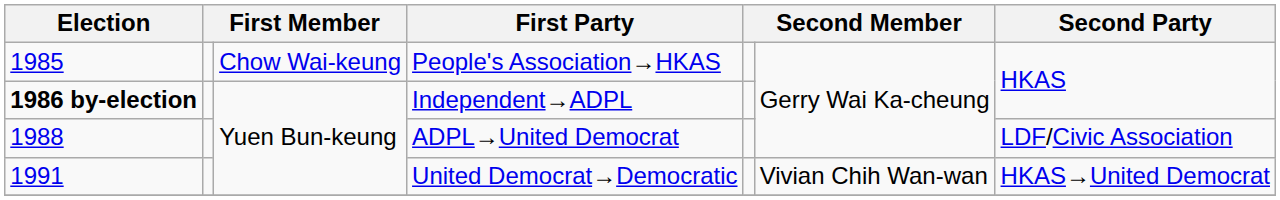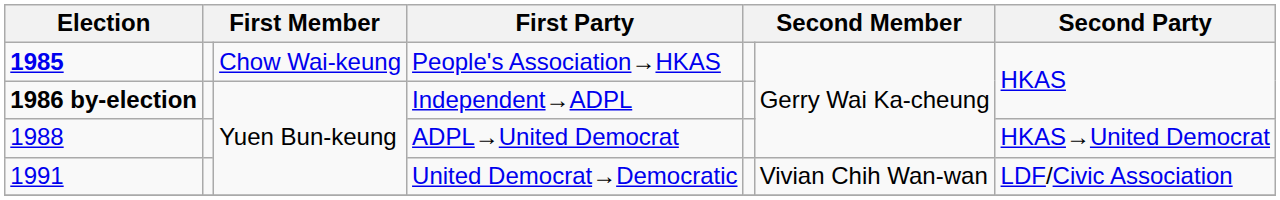(37, 61) normal -> (37, 61) bold
(1117, 137) LDF/Civic Association -> (1135, 137) HKAS→United Democrat
(1135, 175) HKAS→United Democrat -> (1117, 175) LDF/Civic Association
